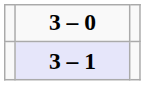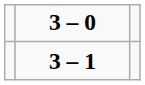(72, 60) lavender background -> (72, 60) no background
